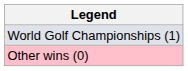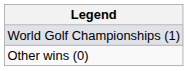(48, 56) pink background -> (48, 56) no background
